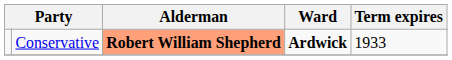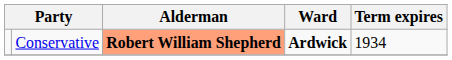(370, 42) 1933 -> (370, 42) 1934
